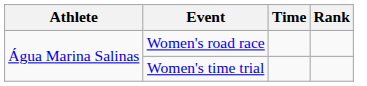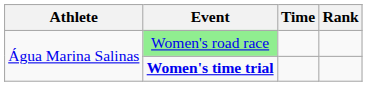(206, 43) no background -> (210, 43) lightgreen background
(206, 69) normal -> (210, 69) bold
